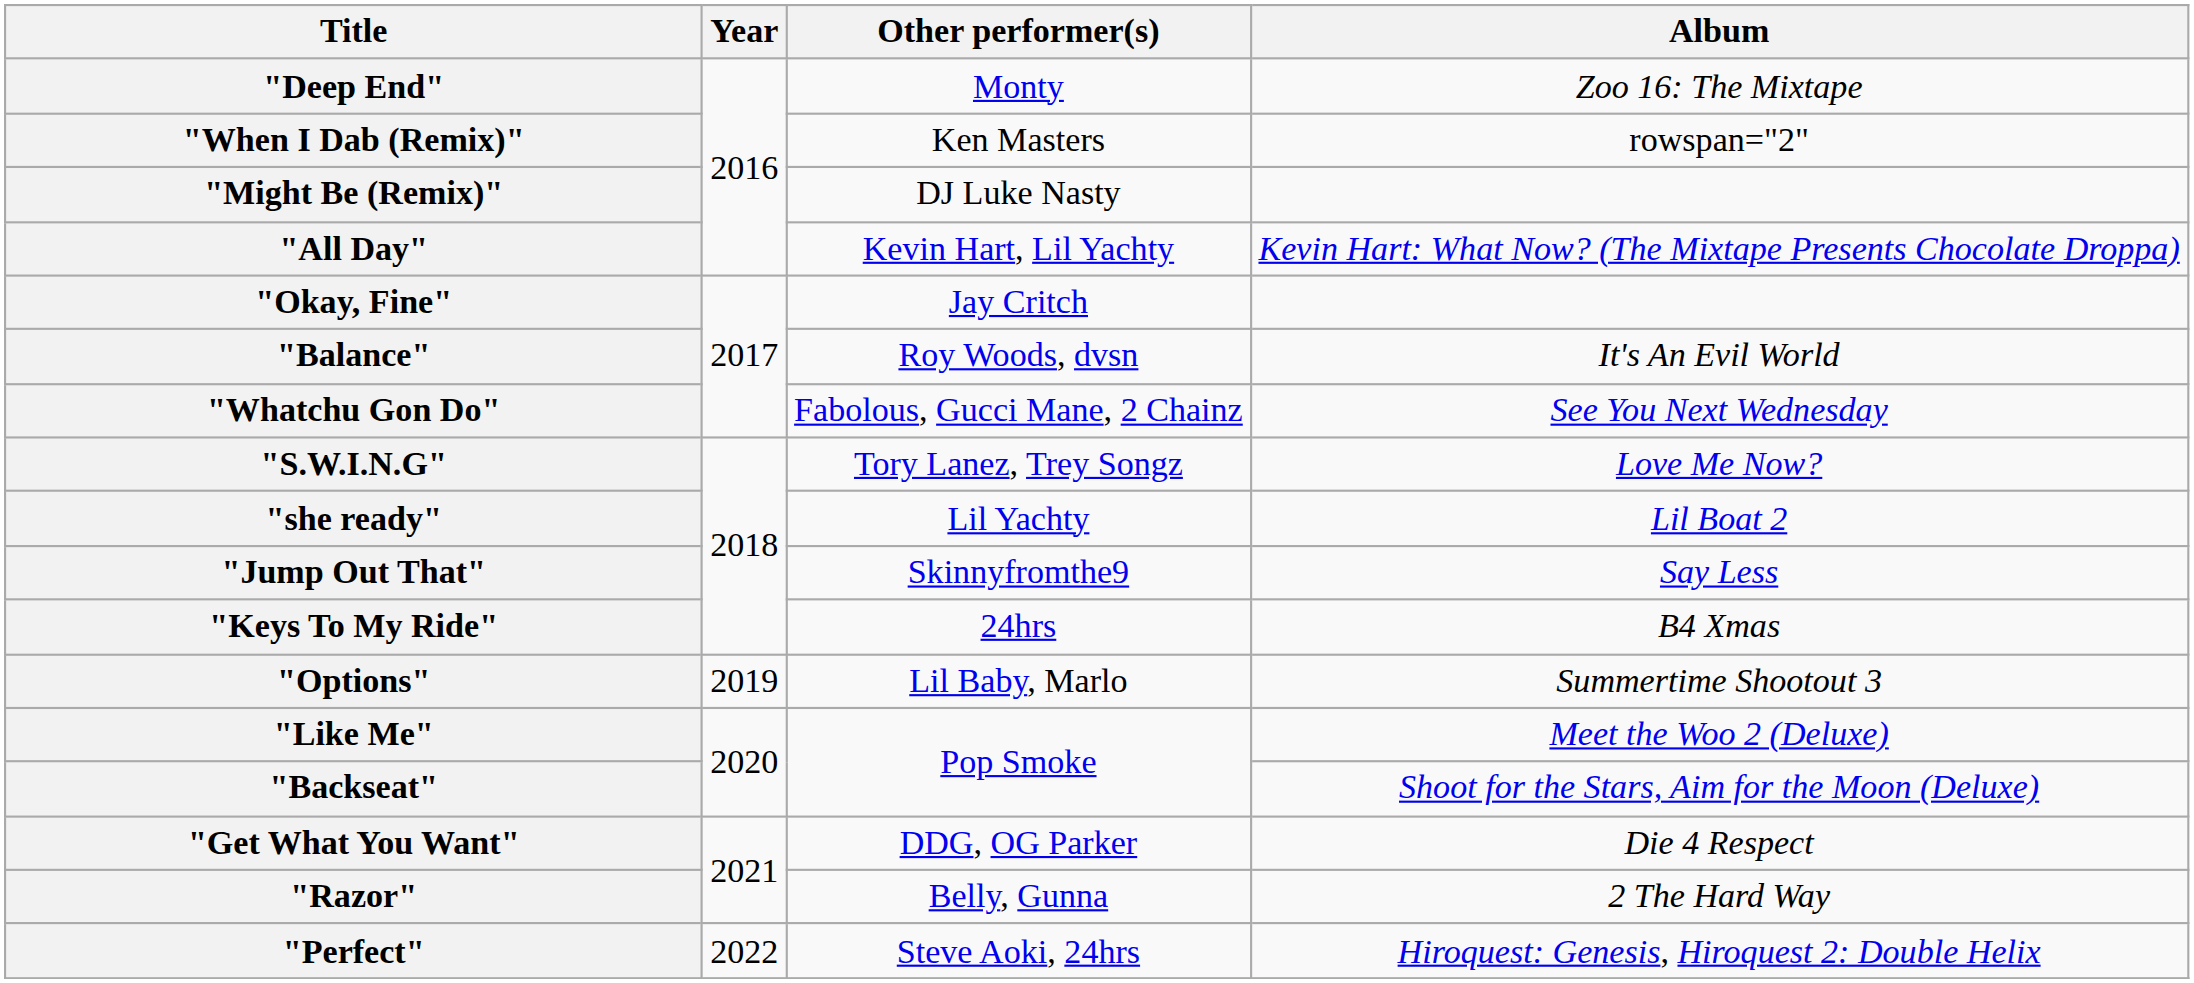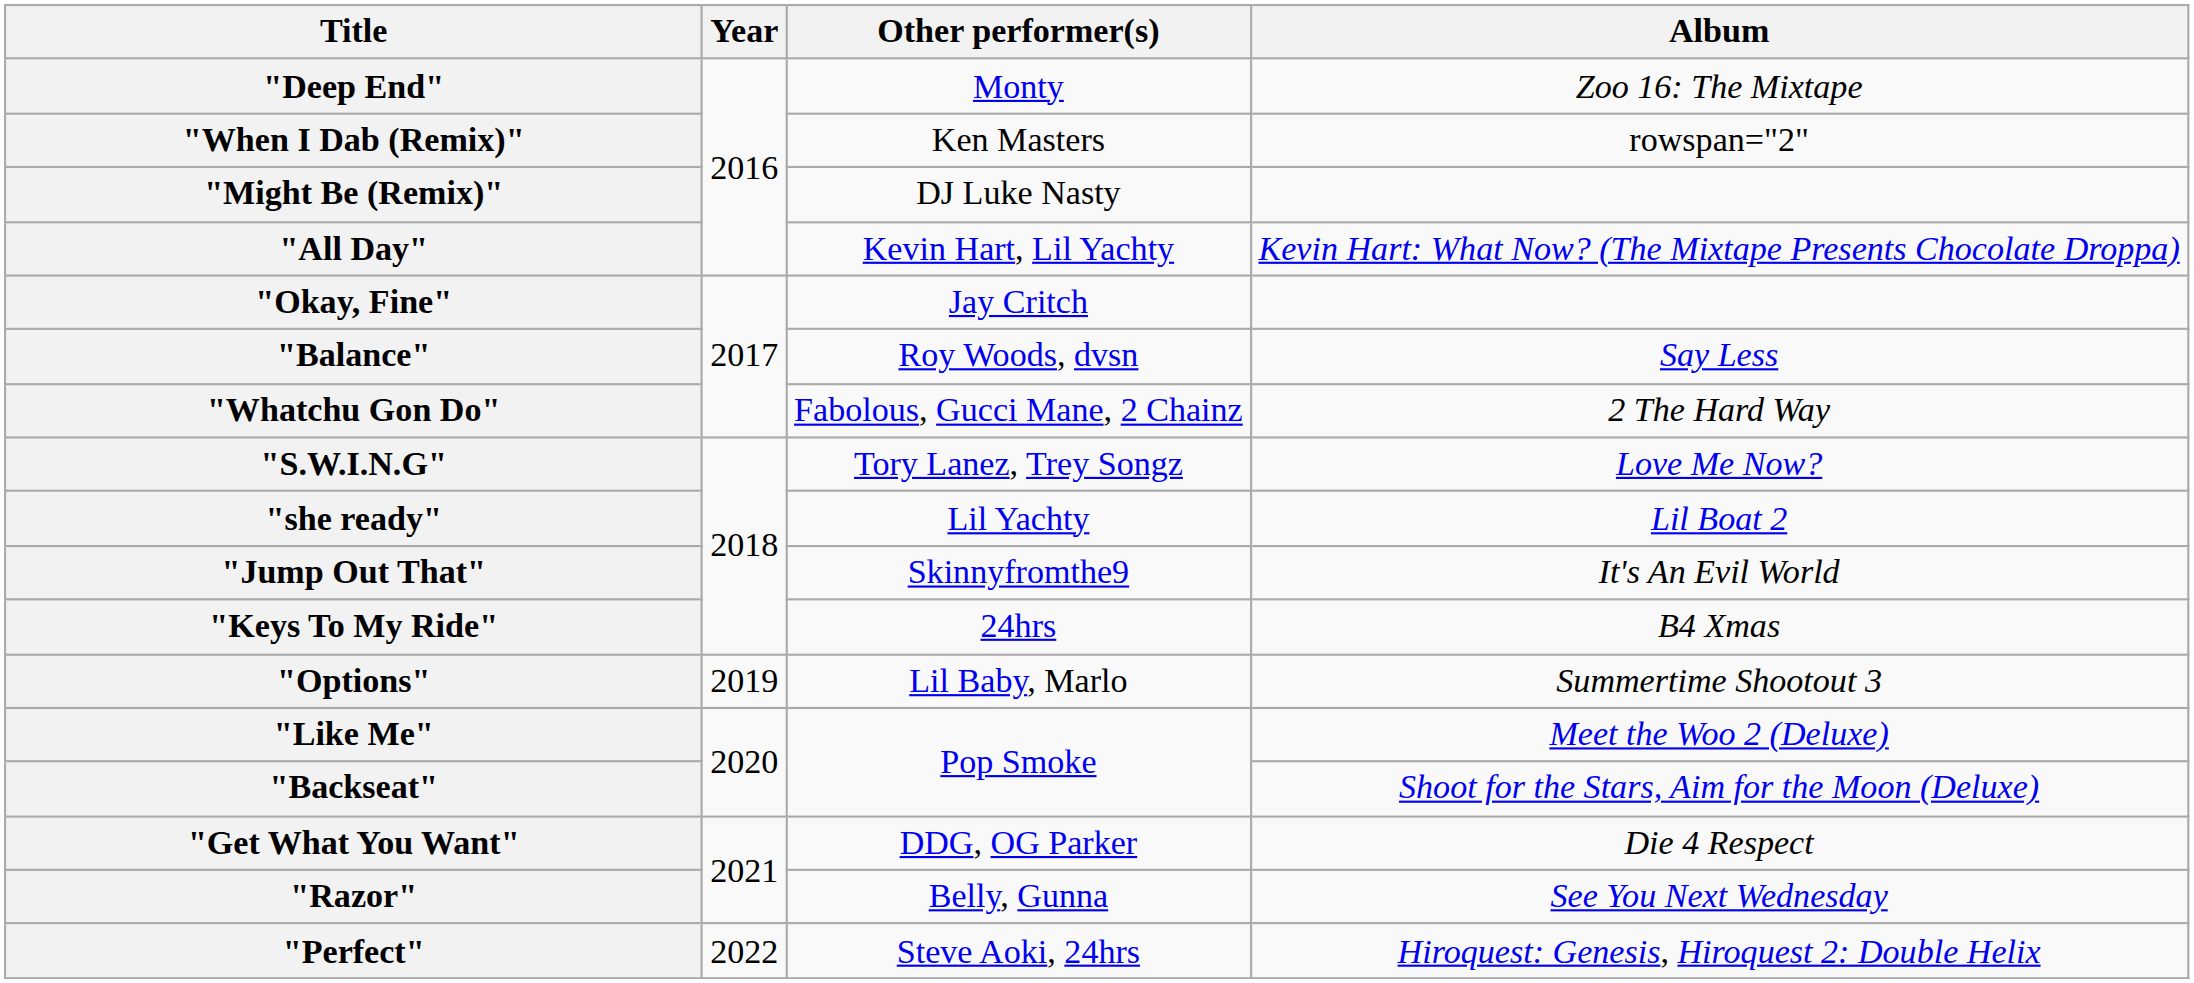(1719, 355) It's An Evil World -> (1719, 355) Say Less
(1719, 409) See You Next Wednesday -> (1719, 409) 2 The Hard Way
(1719, 572) Say Less -> (1719, 572) It's An Evil World
(1719, 896) 2 The Hard Way -> (1719, 896) See You Next Wednesday
